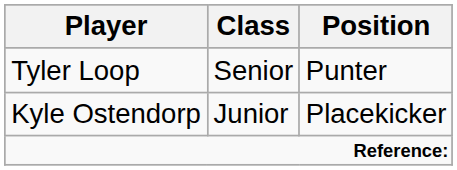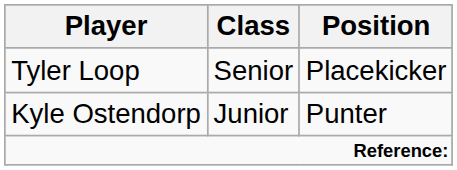(346, 69) Punter -> (376, 69) Placekicker
(376, 113) Placekicker -> (346, 113) Punter
